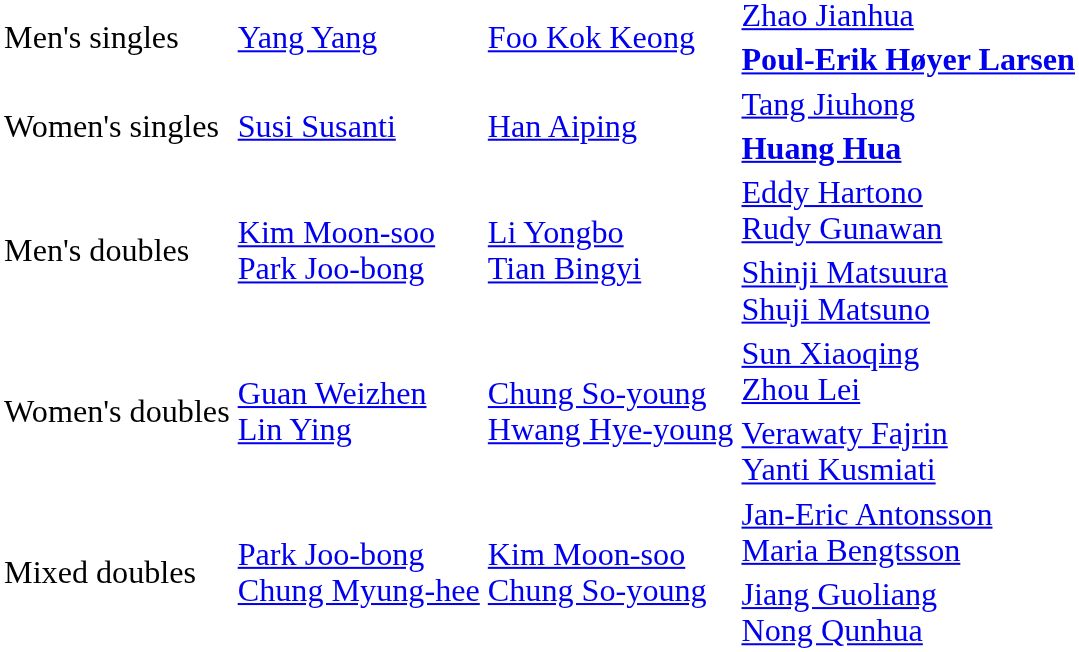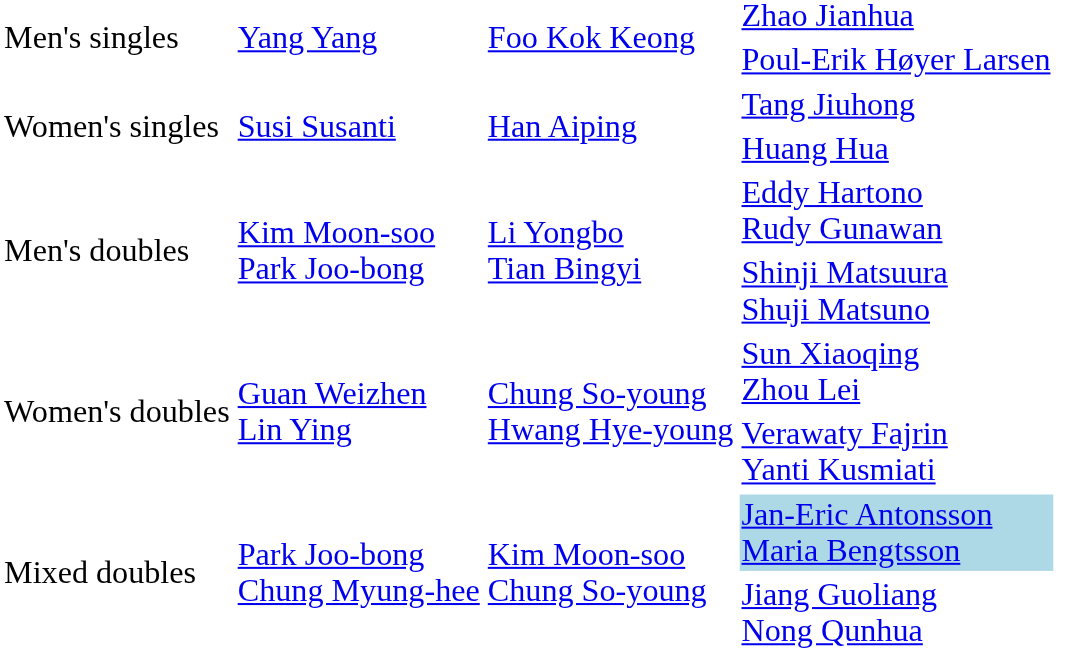(908, 59) bold -> (896, 59) normal
(821, 148) bold -> (815, 148) normal
(867, 532) no background -> (867, 532) lightblue background
